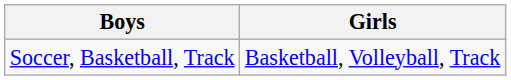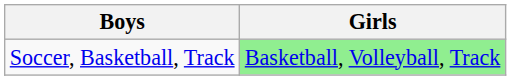(373, 57) no background -> (373, 57) lightgreen background
